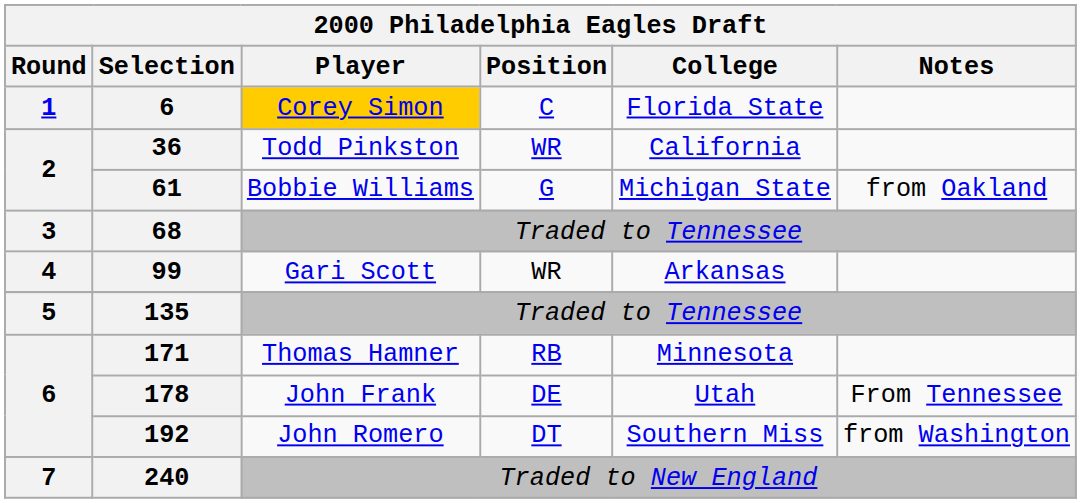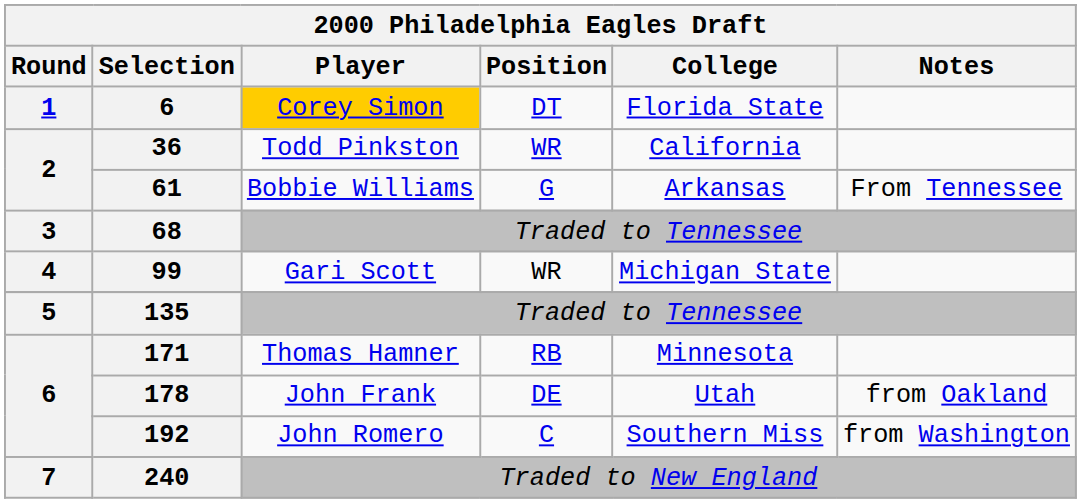(546, 108) C -> (546, 108) DT
(725, 190) Michigan State -> (725, 190) Arkansas
(956, 190) from Oakland -> (956, 190) From Tennessee
(725, 272) Arkansas -> (725, 272) Michigan State
(956, 395) From Tennessee -> (956, 395) from Oakland
(546, 437) DT -> (546, 437) C
